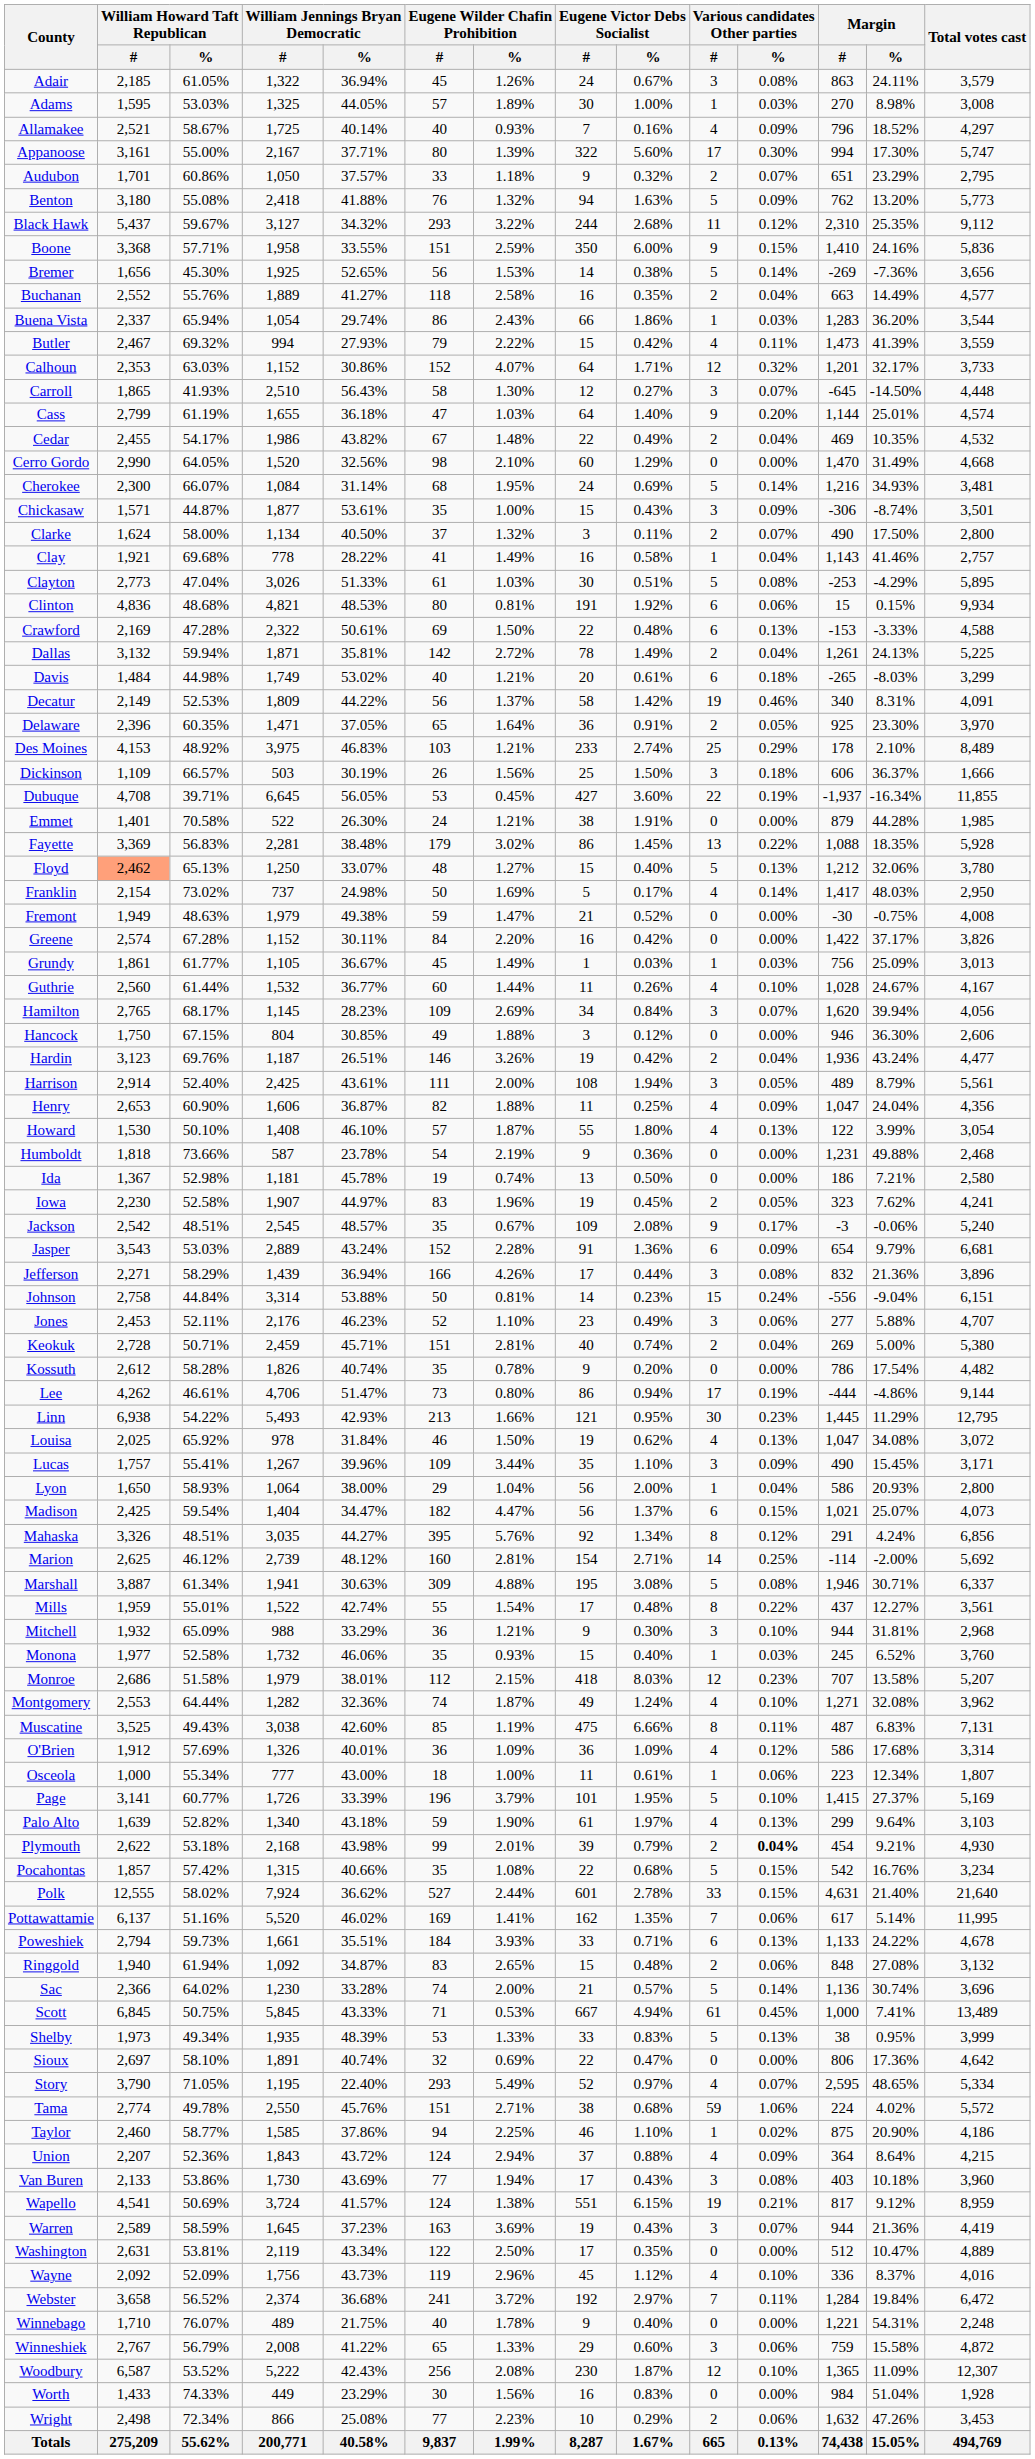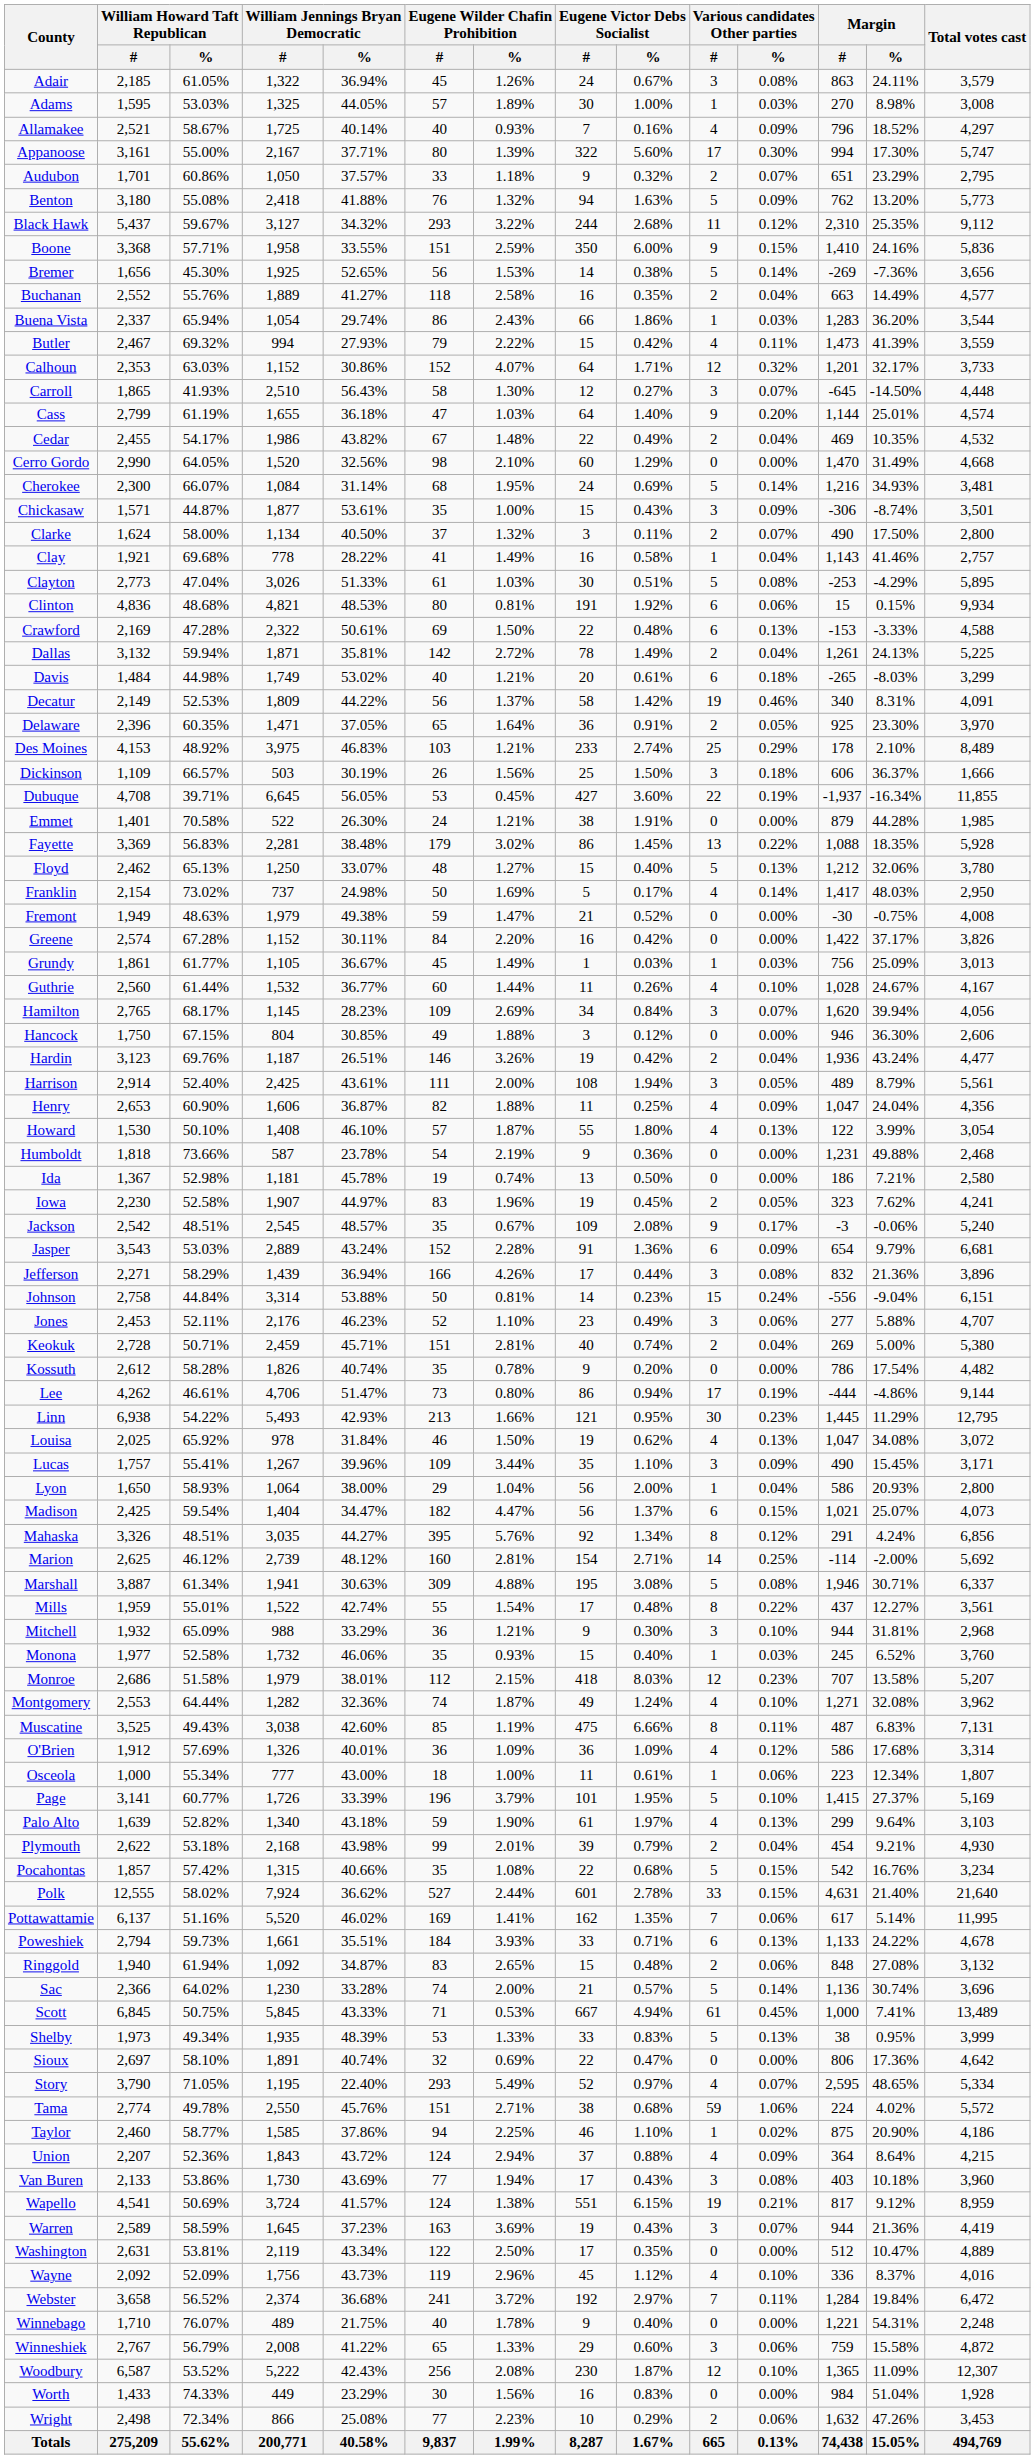(134, 868) lightsalmon background -> (134, 868) no background
(778, 1846) bold -> (778, 1846) normal
